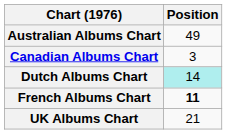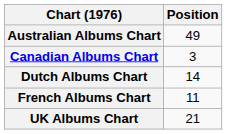(193, 77) paleturquoise background -> (193, 77) no background
(193, 98) bold -> (193, 98) normal
